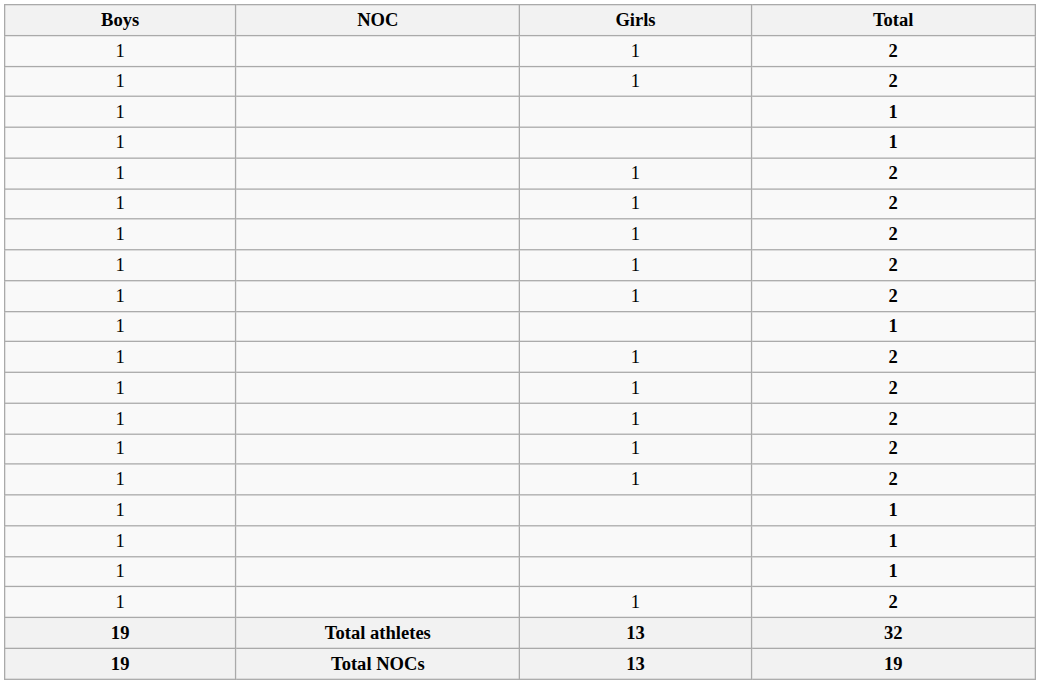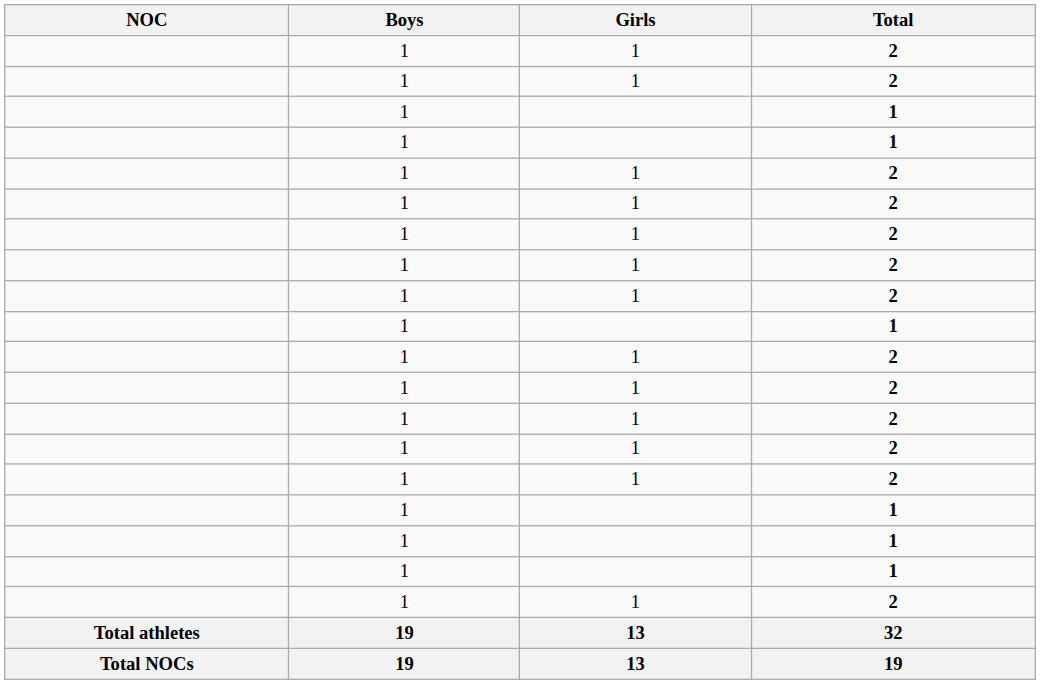columns swapped: (378, 20) <-> (120, 20)
